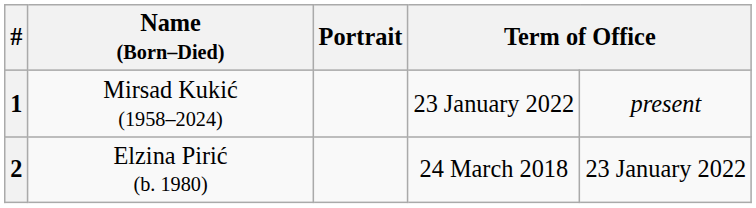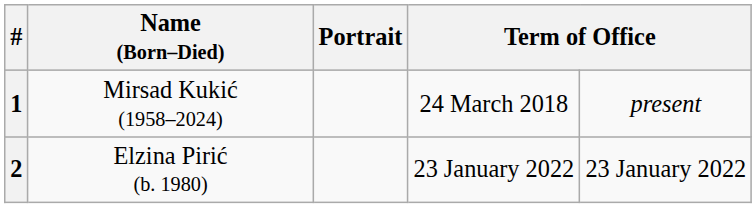(494, 103) 23 January 2022 -> (494, 103) 24 March 2018
(494, 169) 24 March 2018 -> (494, 169) 23 January 2022
